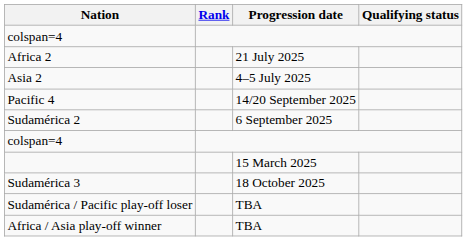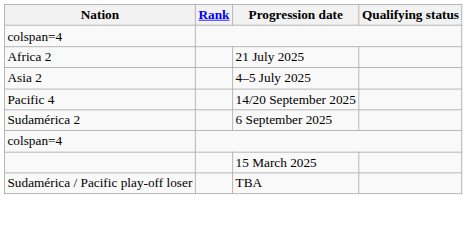- row: (44, 183)
- row: (84, 225)
